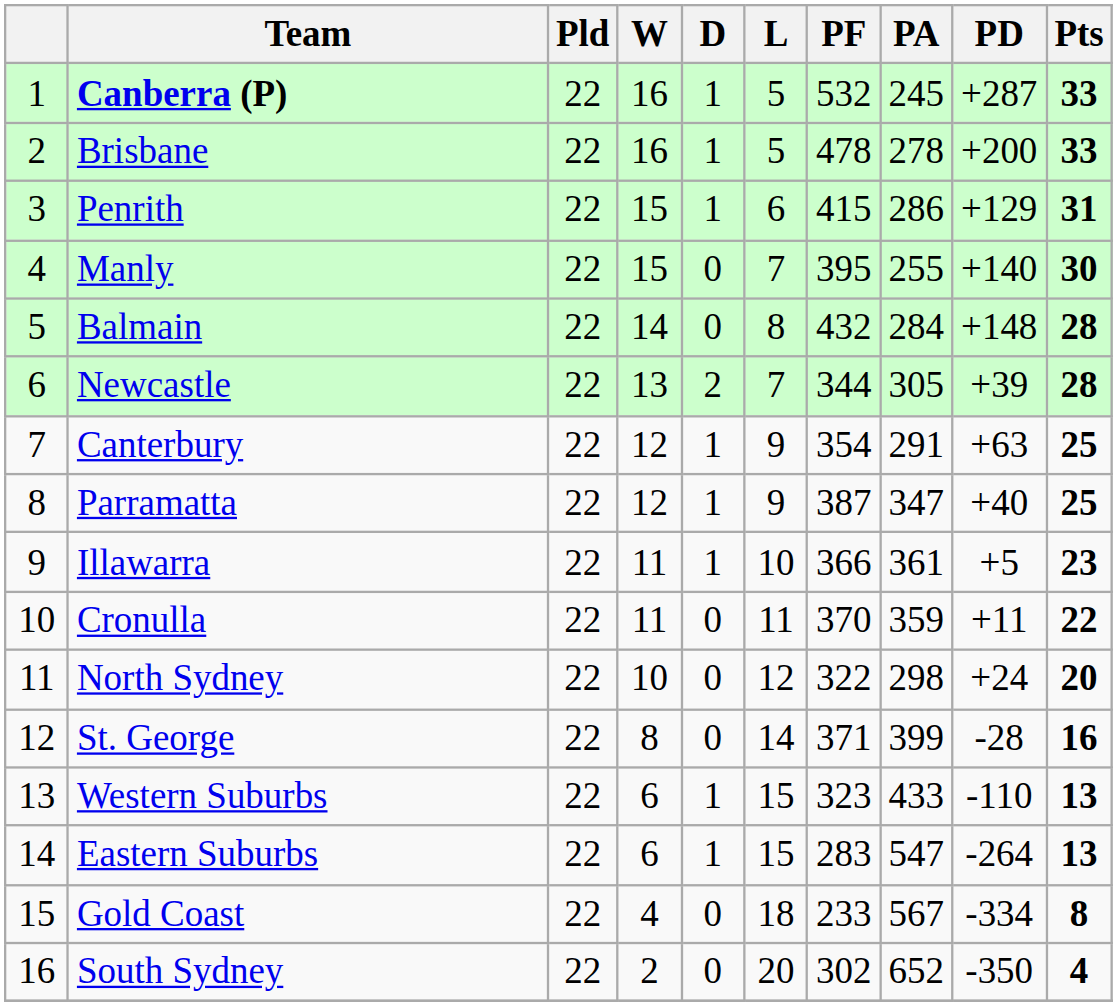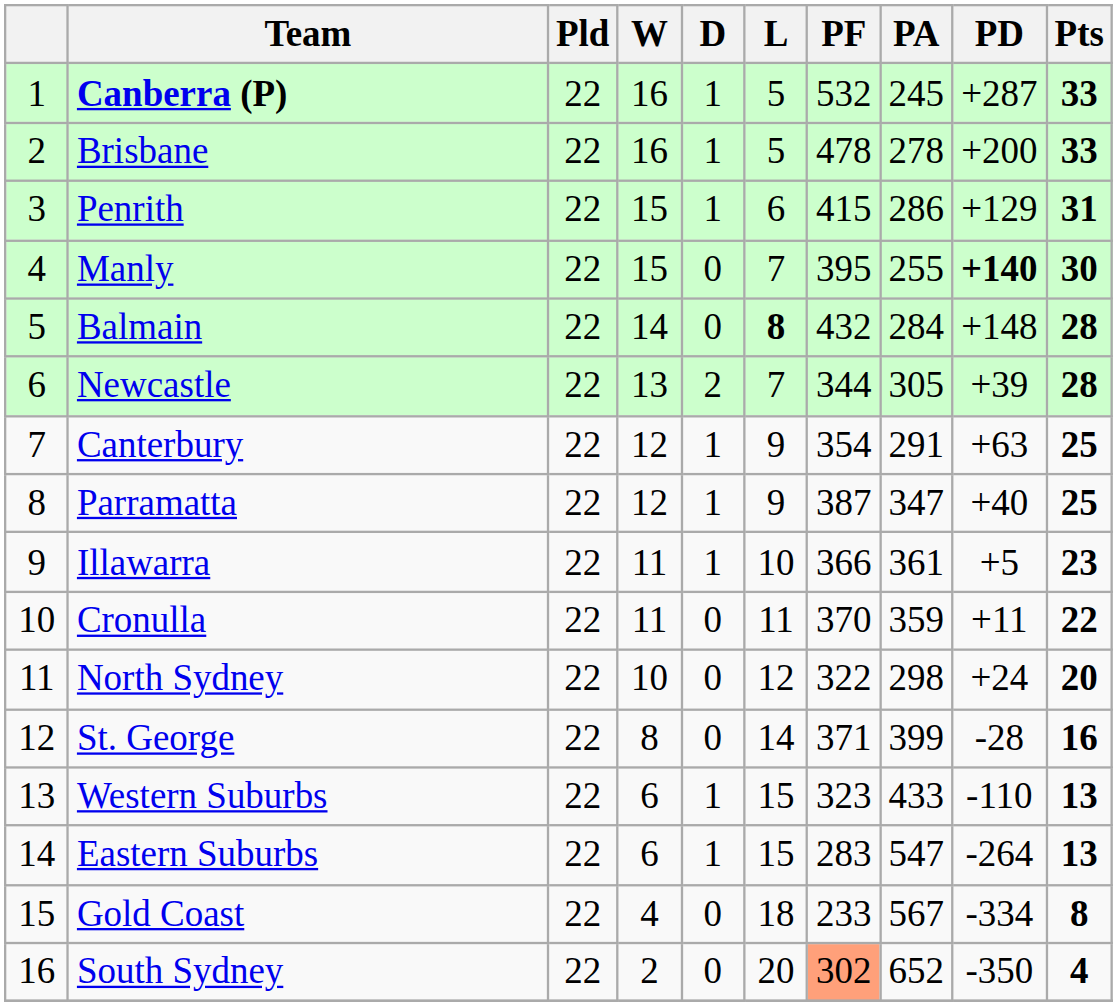(999, 268) normal -> (999, 268) bold
(776, 326) normal -> (776, 326) bold
(844, 971) no background -> (844, 971) lightsalmon background
